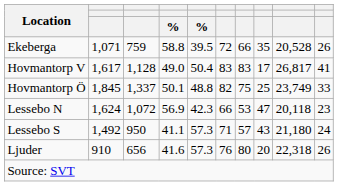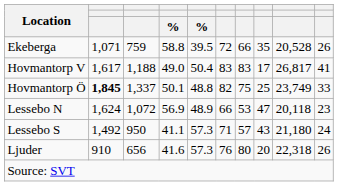(141, 67) 1,128 -> (141, 67) 1,188
(106, 88) normal -> (106, 88) bold
(202, 108) 42.3 -> (202, 108) 48.9
